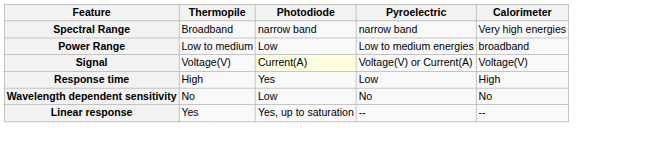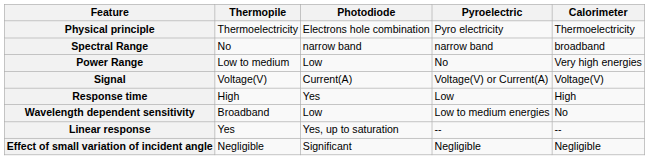+ row: (110, 29)
(207, 29) Broadband -> (224, 46) No
(522, 29) Very high energies -> (580, 46) broadband
(416, 46) Low to medium energies -> (441, 63) No
(504, 46) broadband -> (598, 63) Very high energies
(283, 63) lightyellow background -> (328, 79) no background
(188, 96) No -> (243, 113) Broadband
(365, 96) No -> (492, 113) Low to medium energies
+ row: (110, 146)
